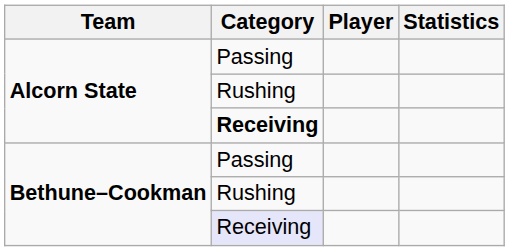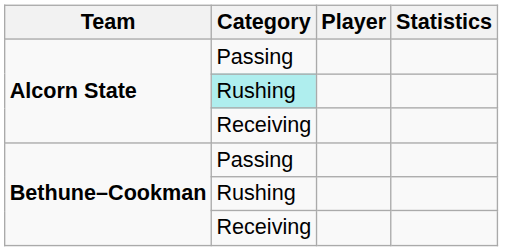(256, 90) no background -> (256, 90) paleturquoise background
(267, 124) bold -> (264, 124) normal
(264, 227) lavender background -> (264, 227) no background
